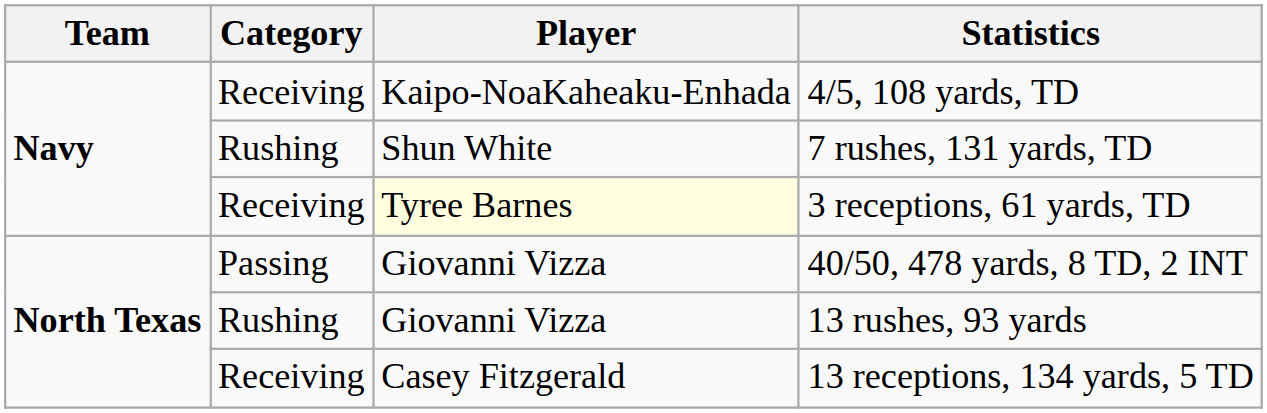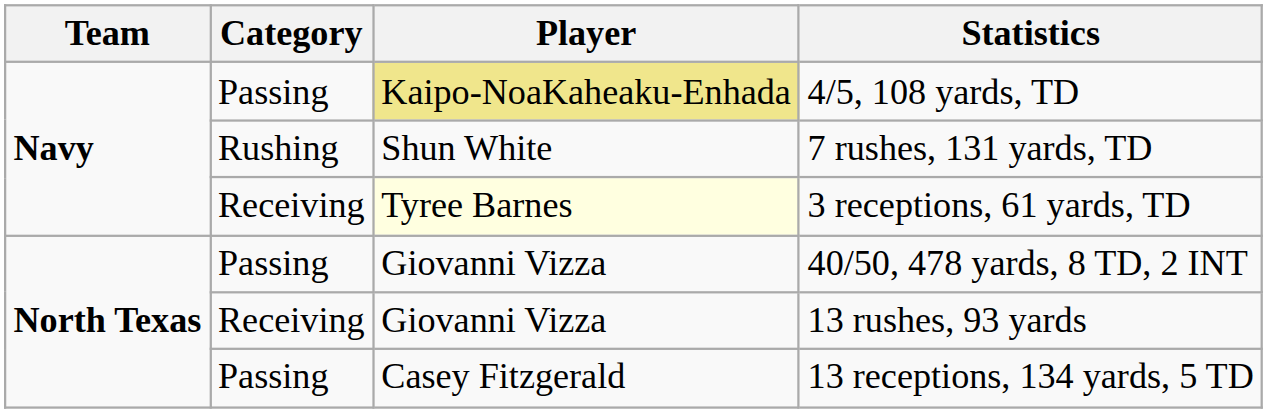(291, 90) Receiving -> (273, 90) Passing
(586, 90) no background -> (586, 90) khaki background
(278, 320) Rushing -> (291, 320) Receiving
(291, 377) Receiving -> (273, 377) Passing
